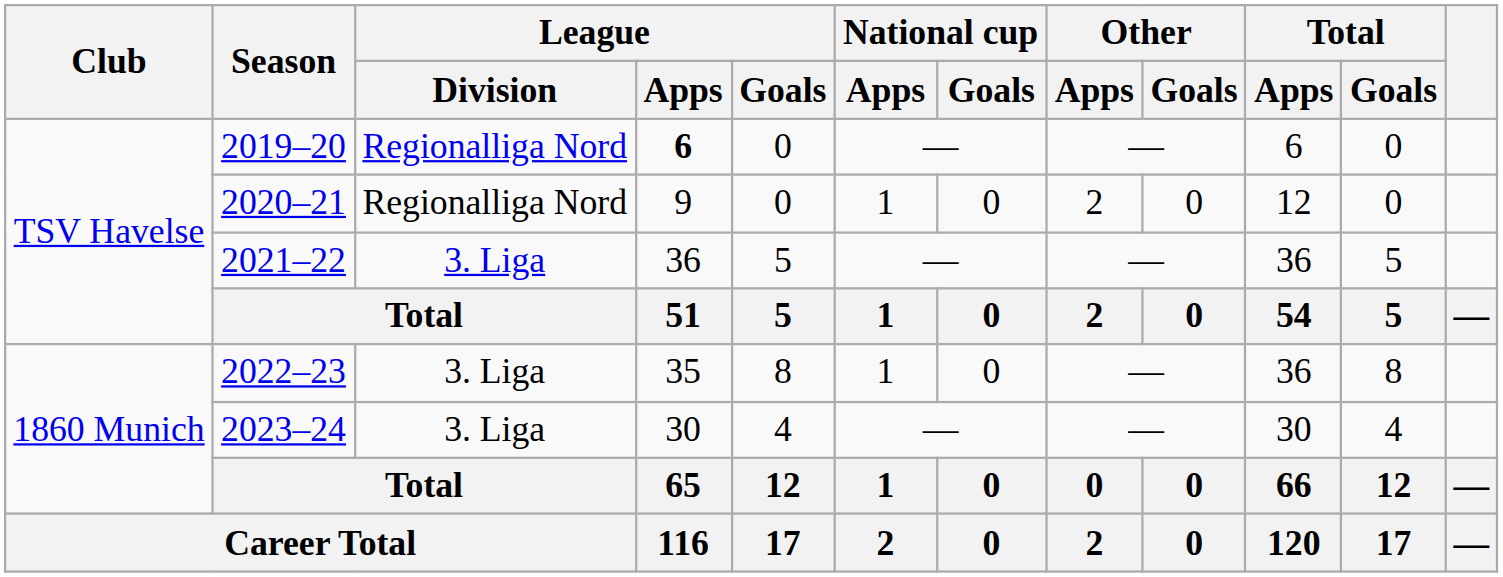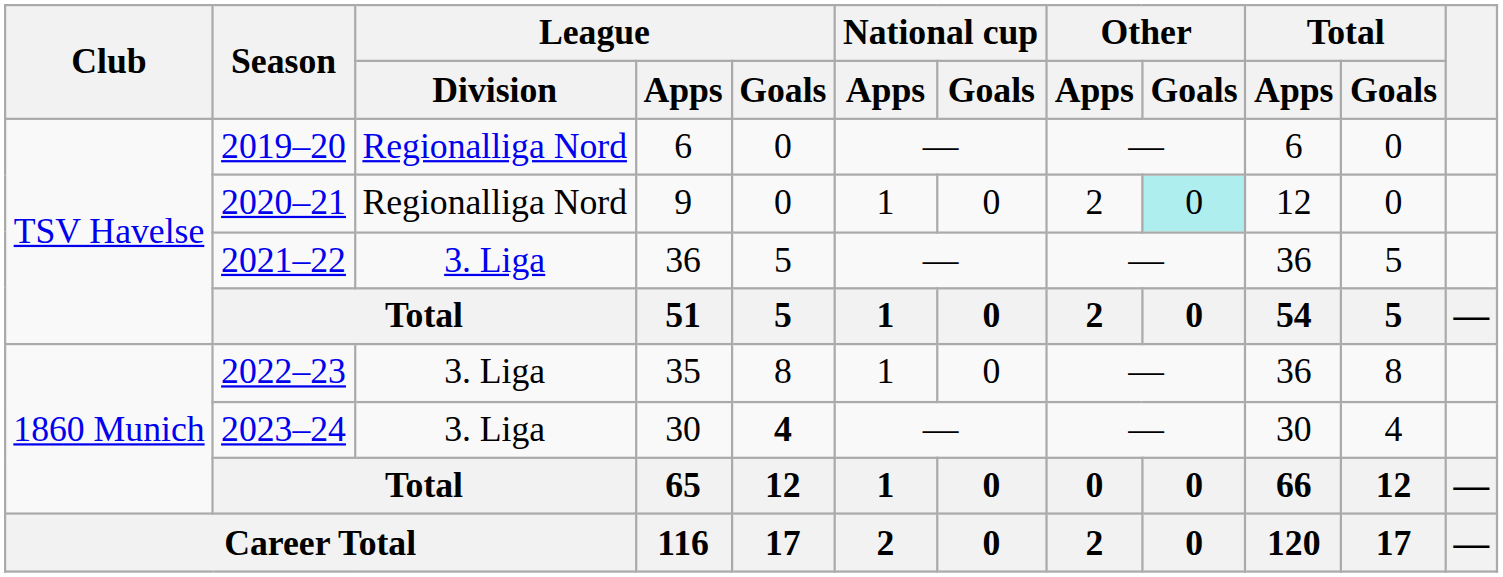(683, 145) bold -> (683, 145) normal
(1194, 202) no background -> (1194, 202) paleturquoise background
(783, 428) normal -> (783, 428) bold
